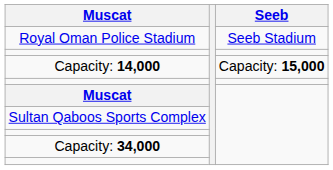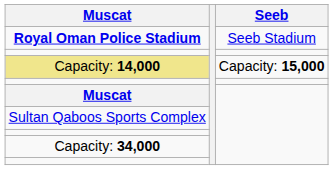(107, 37) normal -> (107, 37) bold
(107, 66) no background -> (107, 66) khaki background
